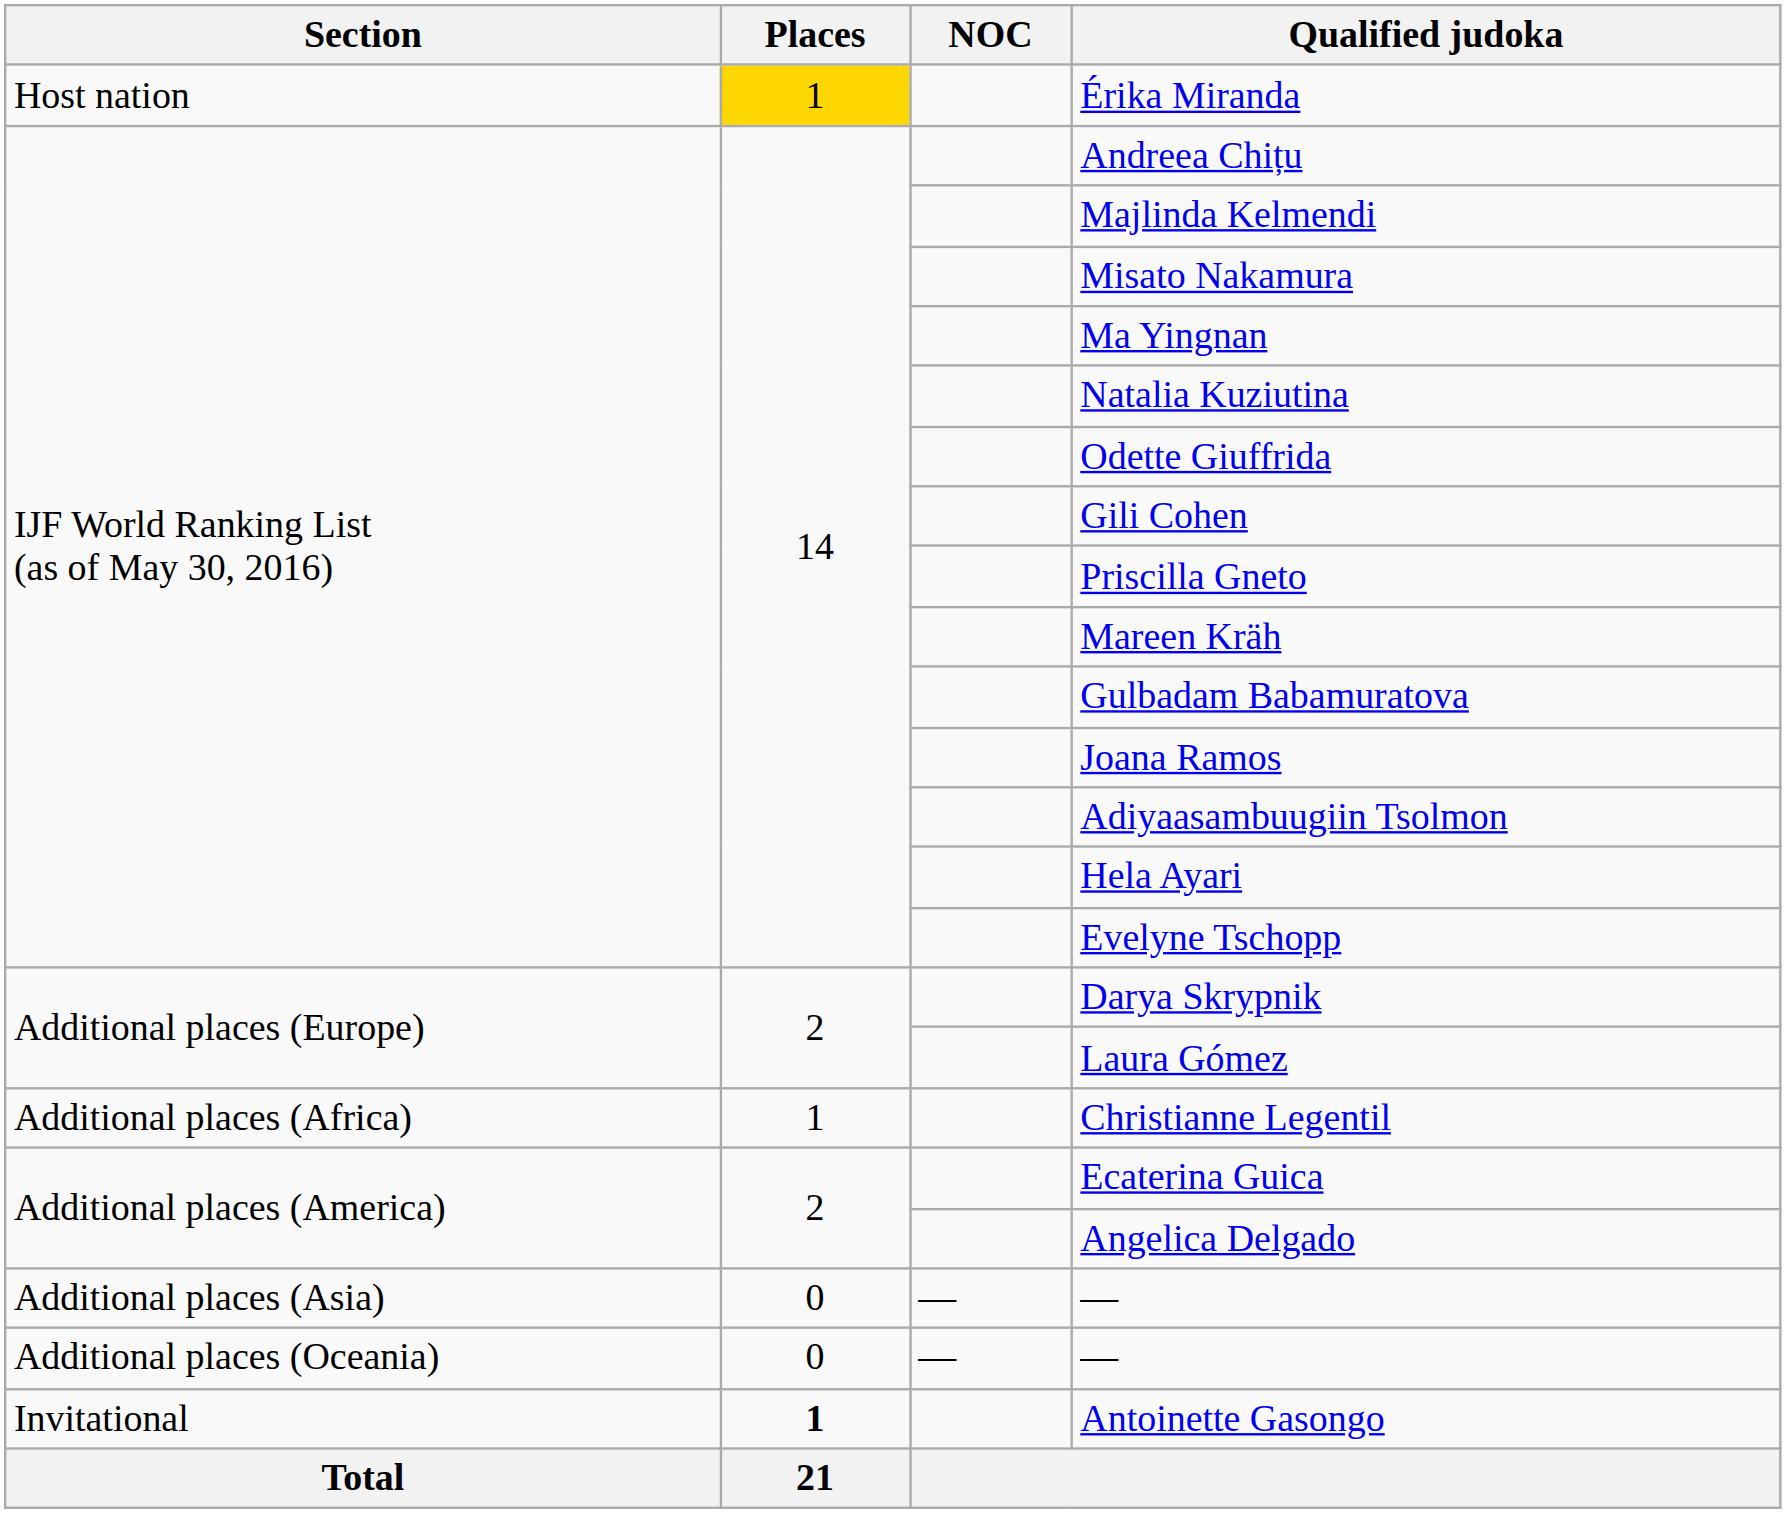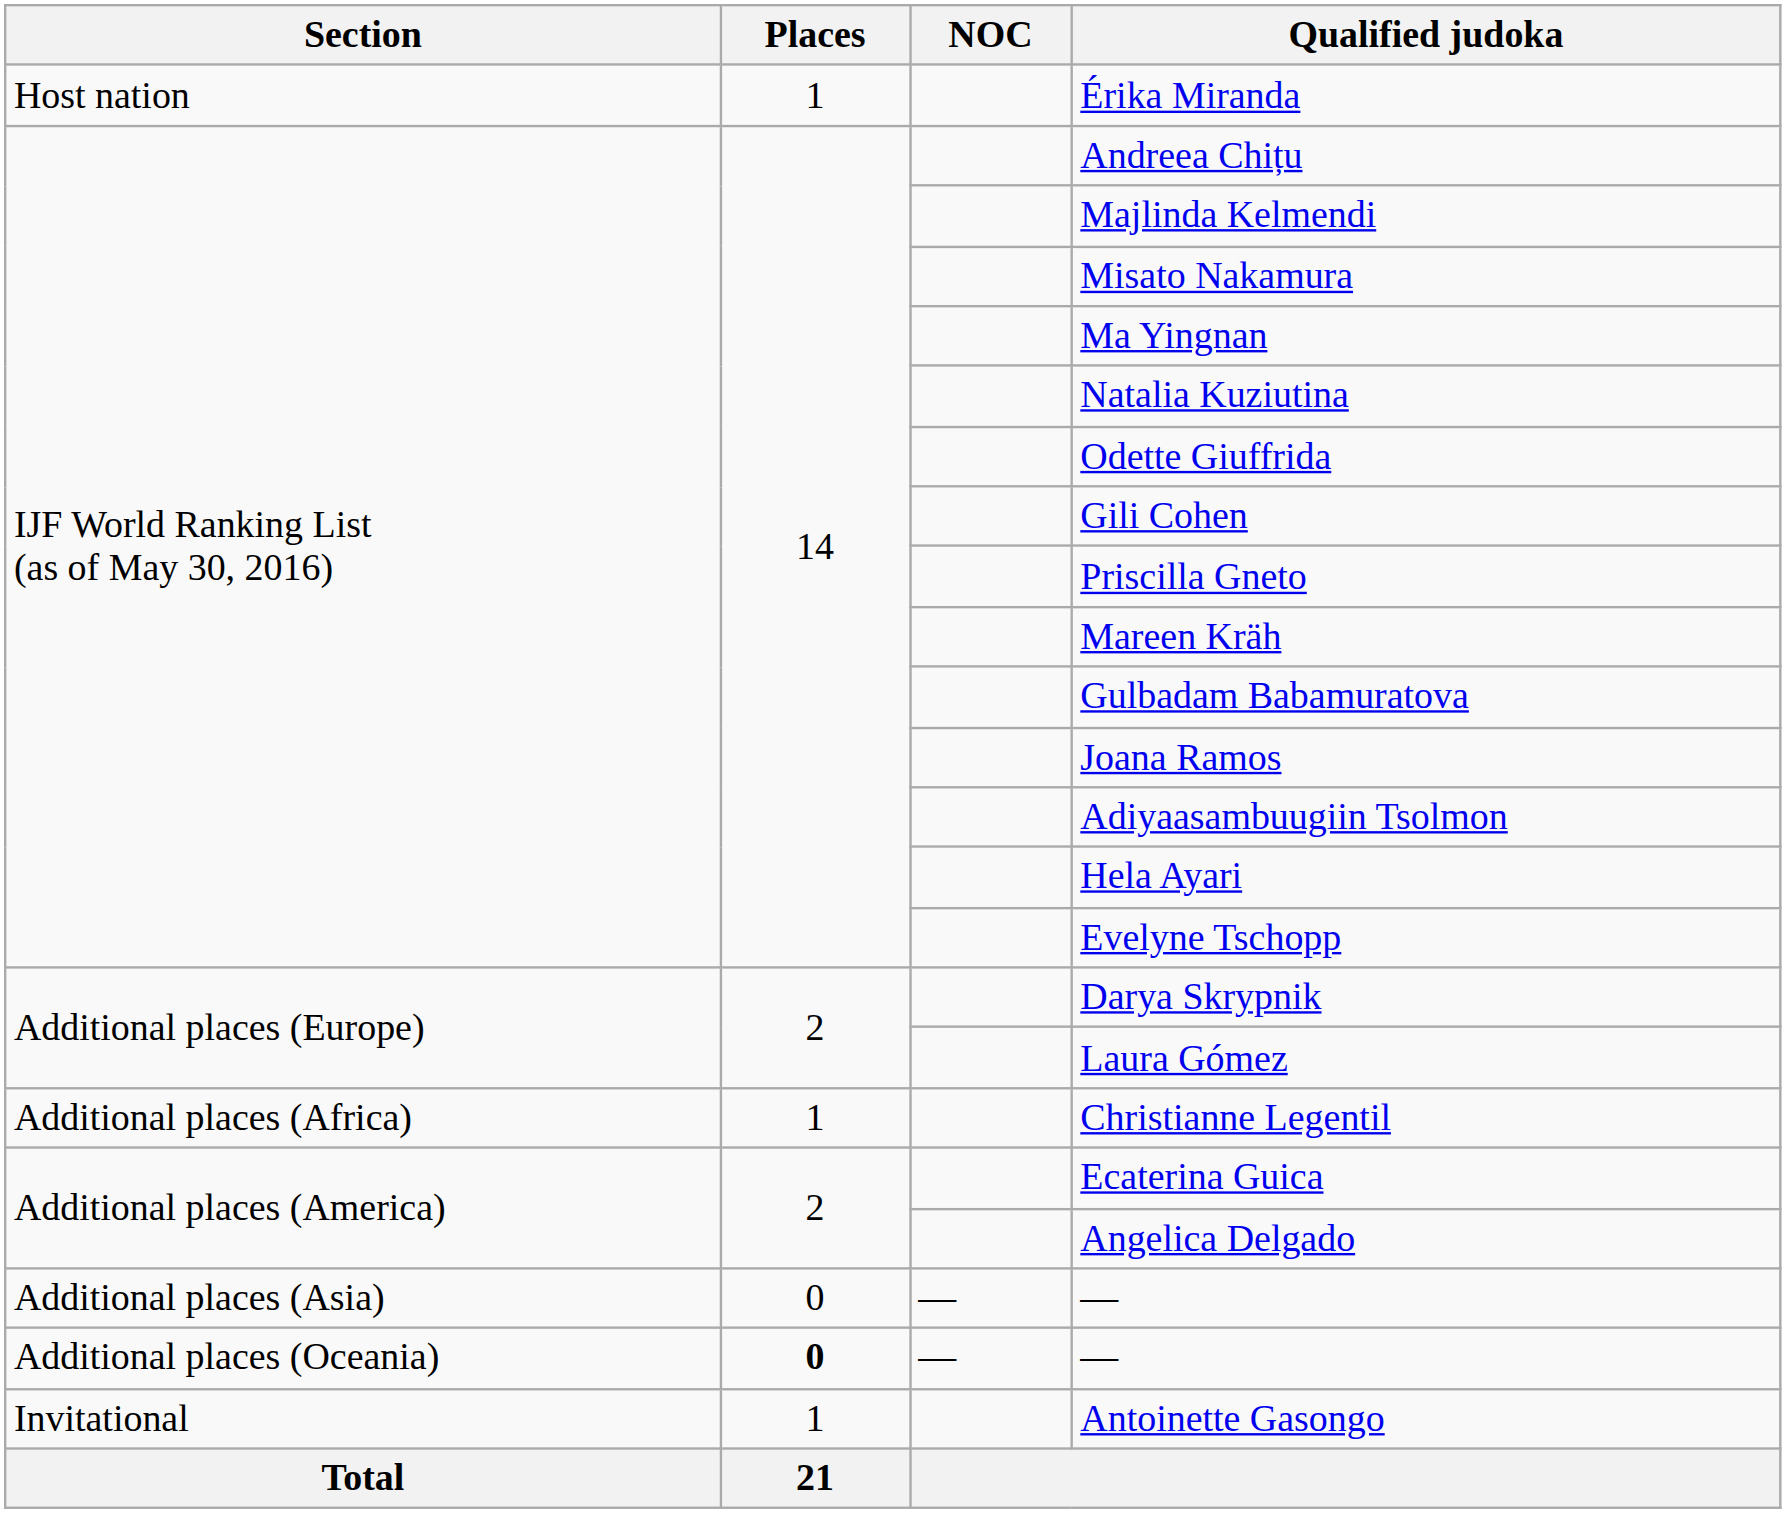(815, 94) gold background -> (815, 94) no background
(815, 1357) normal -> (815, 1357) bold
(815, 1417) bold -> (815, 1417) normal
